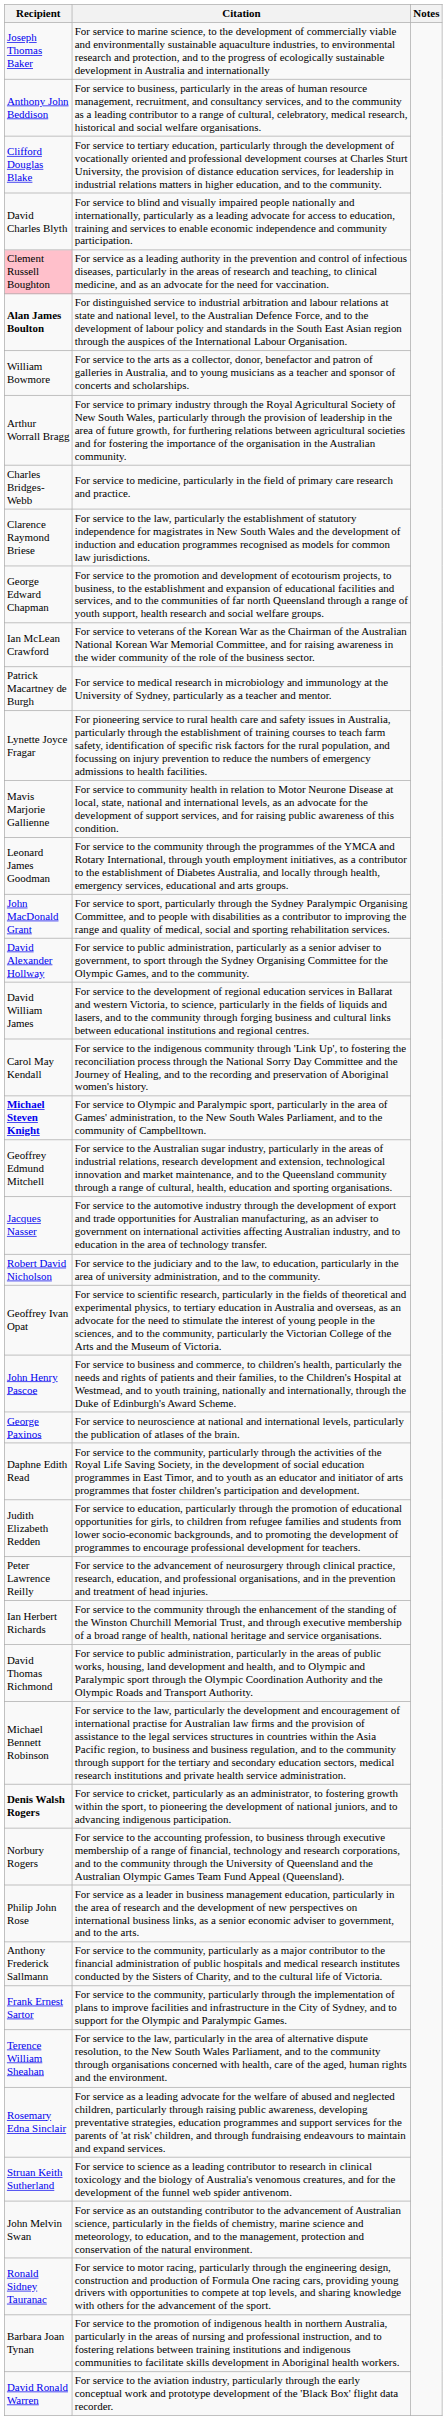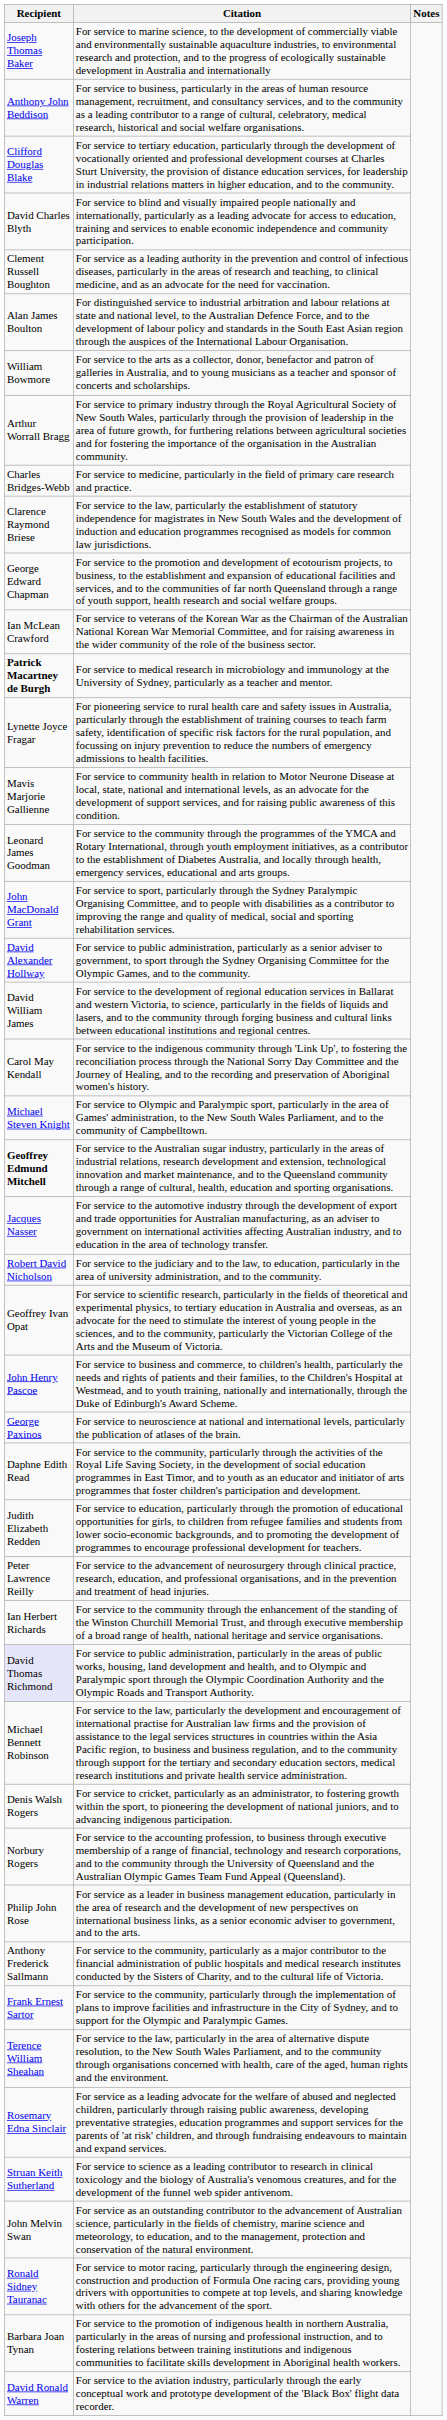(28, 272) pink background -> (28, 272) no background
(34, 322) bold -> (32, 322) normal
(37, 688) normal -> (32, 675) bold
(26, 1118) bold -> (38, 1118) normal
(27, 1168) normal -> (27, 1168) bold
(30, 1673) no background -> (30, 1673) lavender background
(36, 1806) bold -> (34, 1806) normal
